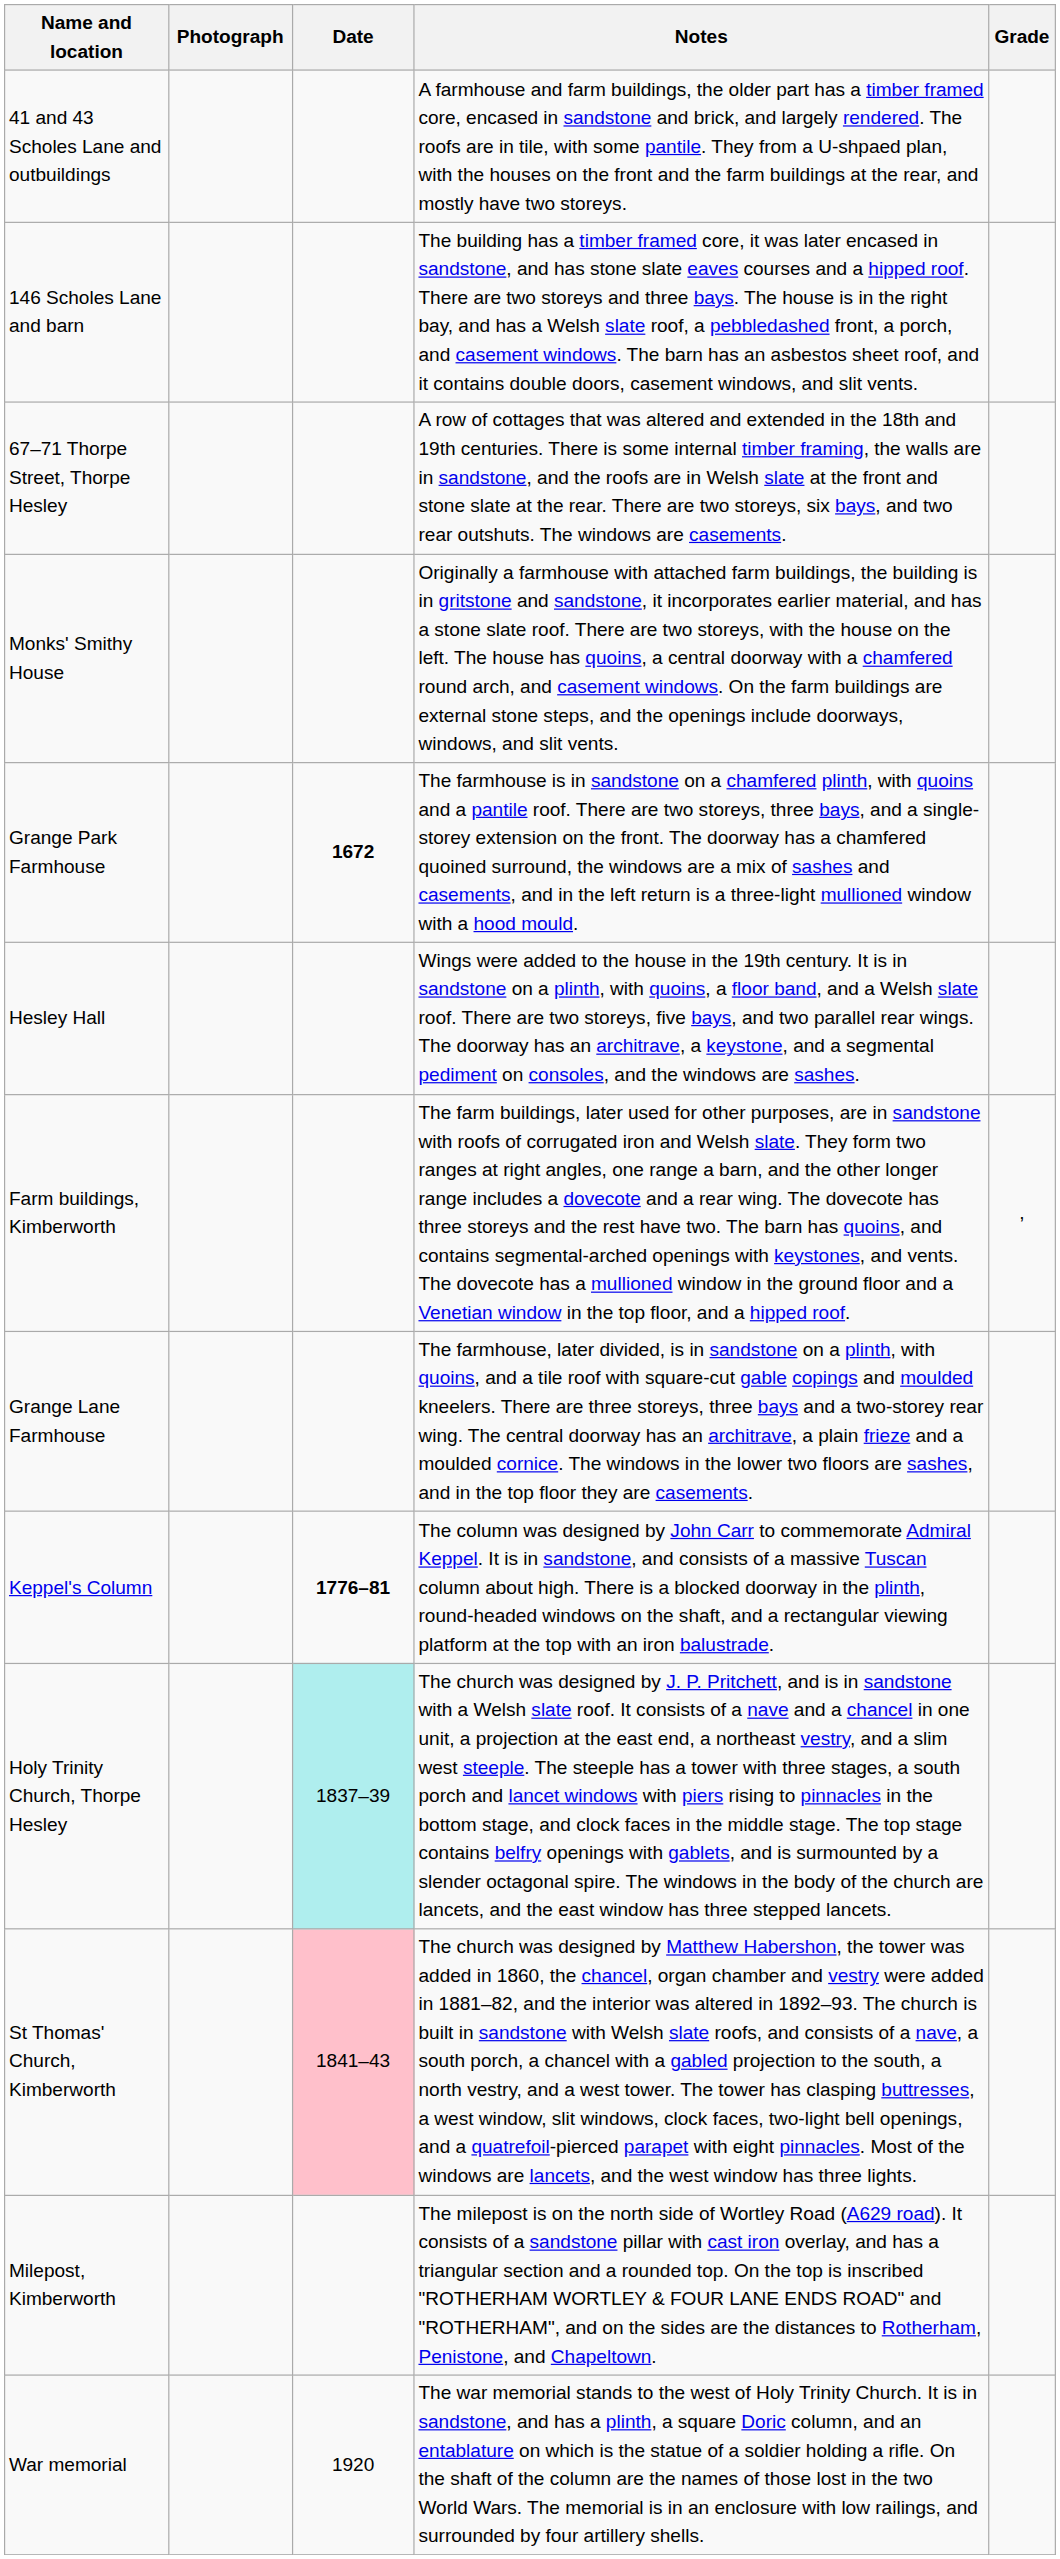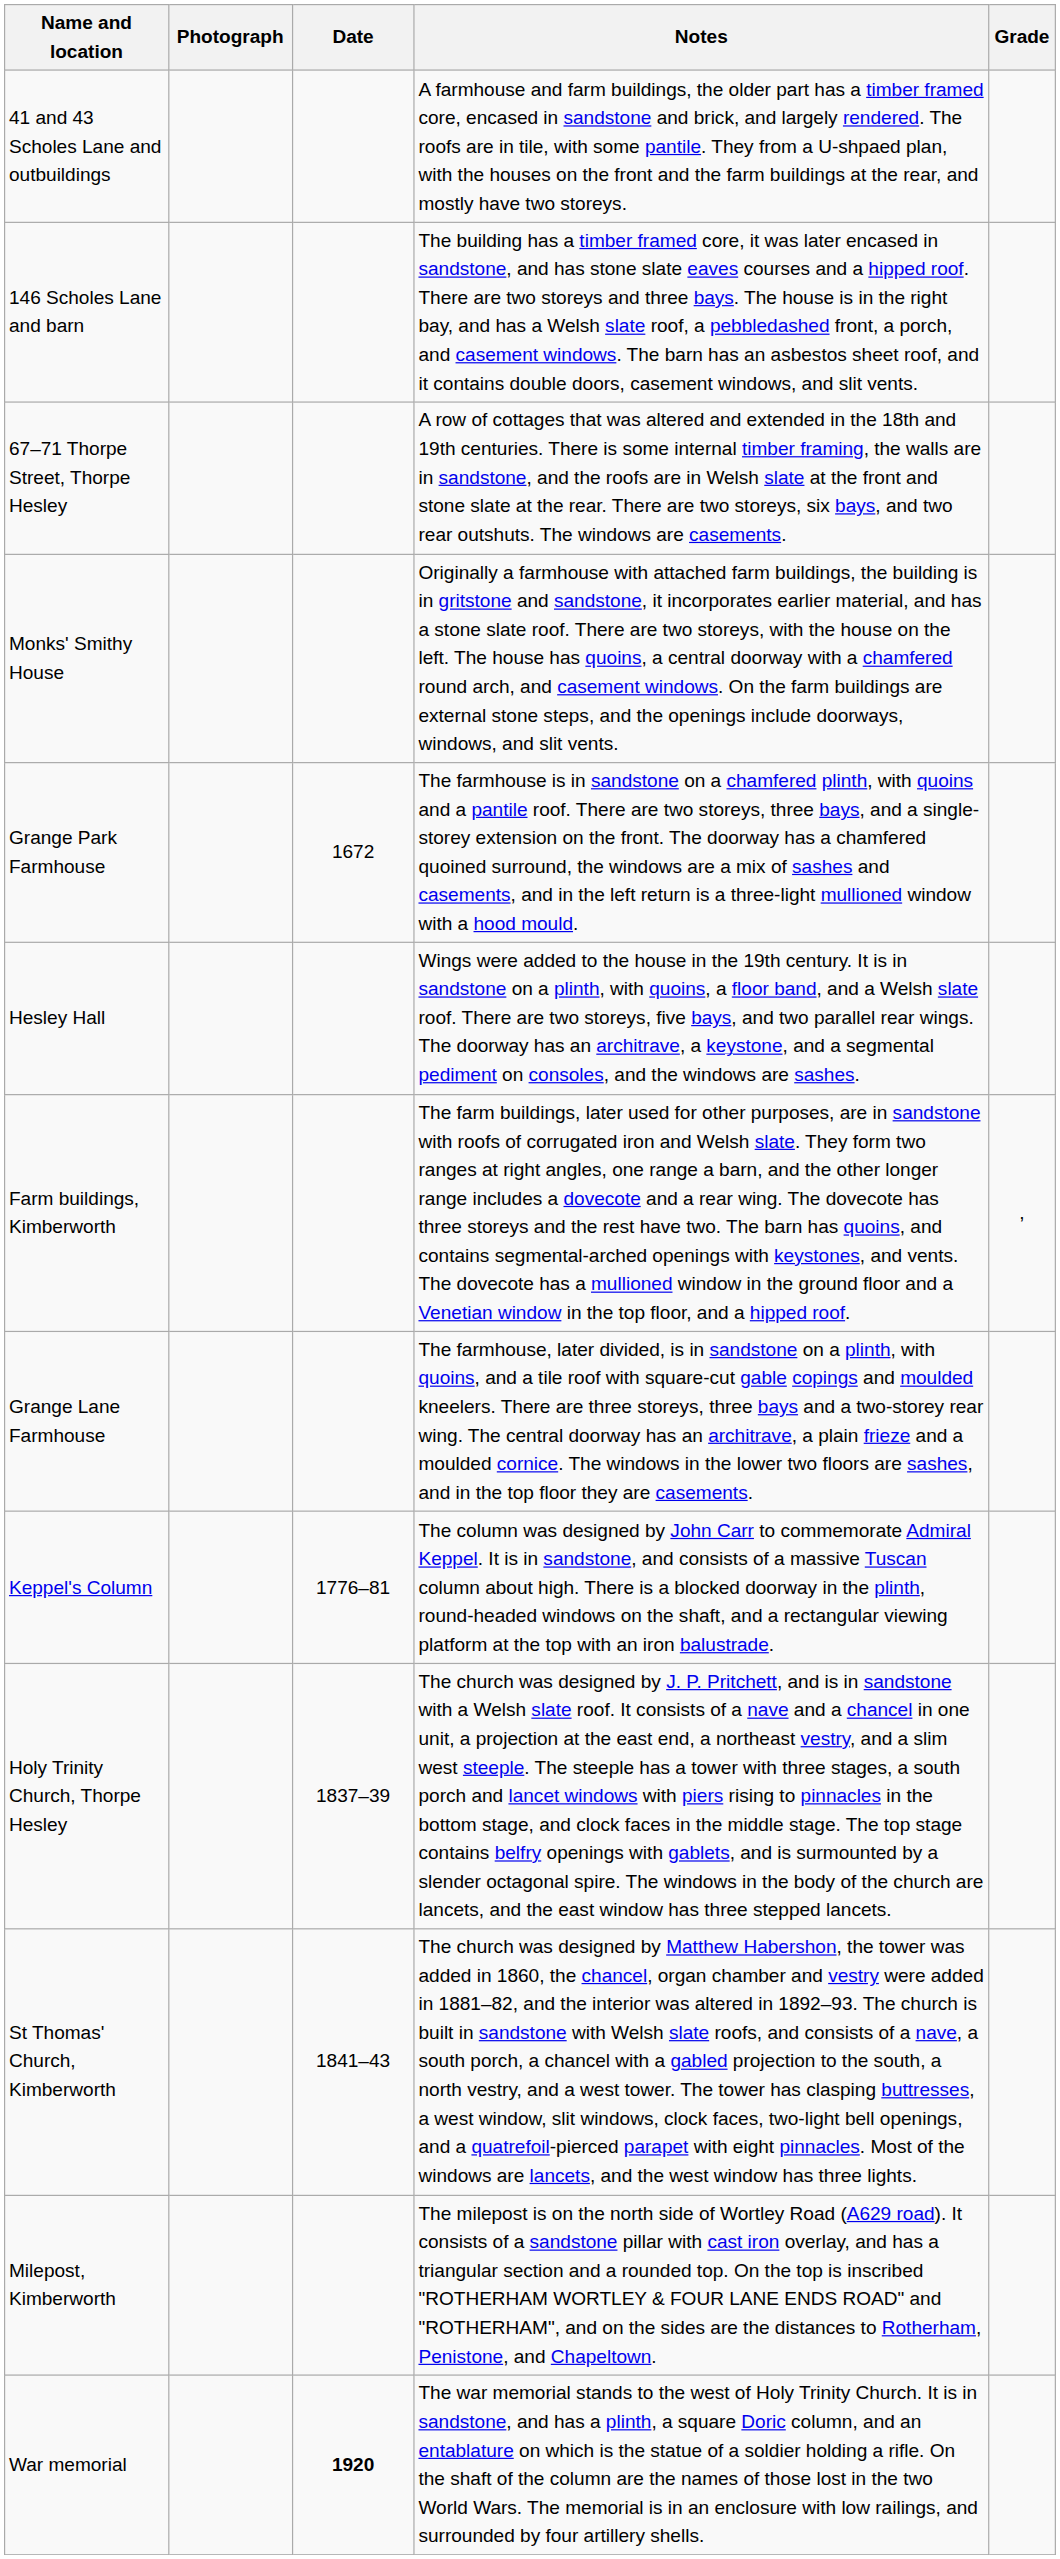(353, 852) bold -> (353, 852) normal
(353, 1587) bold -> (353, 1587) normal
(353, 1795) paleturquoise background -> (353, 1795) no background
(353, 2061) pink background -> (353, 2061) no background
(353, 2464) normal -> (353, 2464) bold
